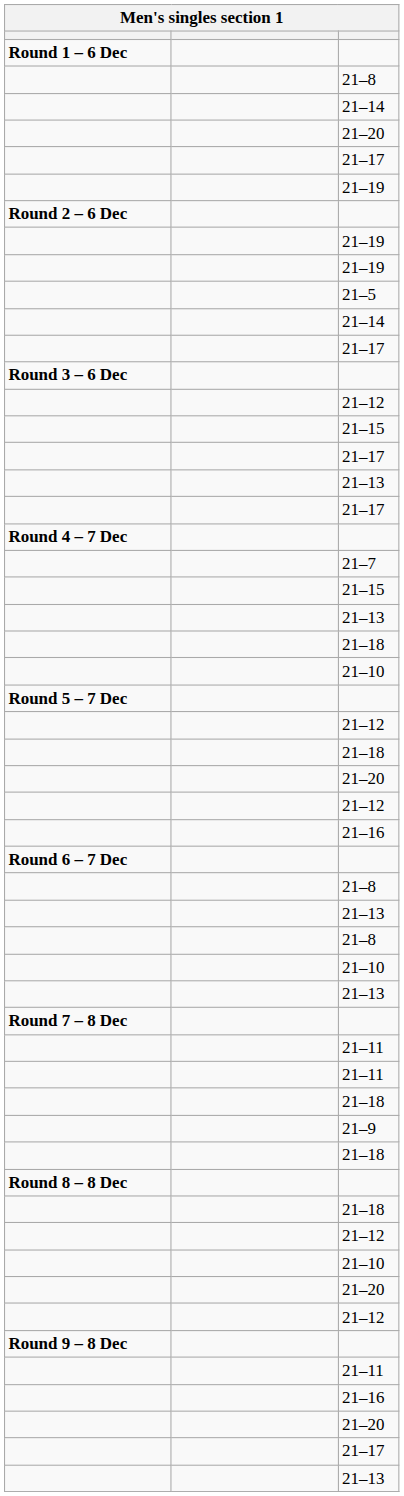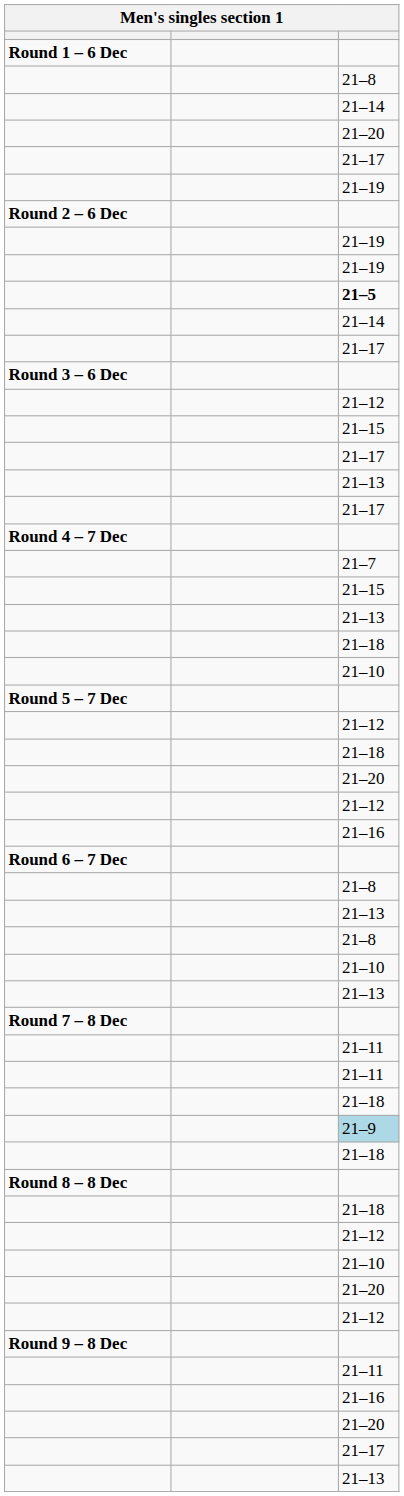(359, 294) normal -> (359, 294) bold
(359, 1128) no background -> (359, 1128) lightblue background
